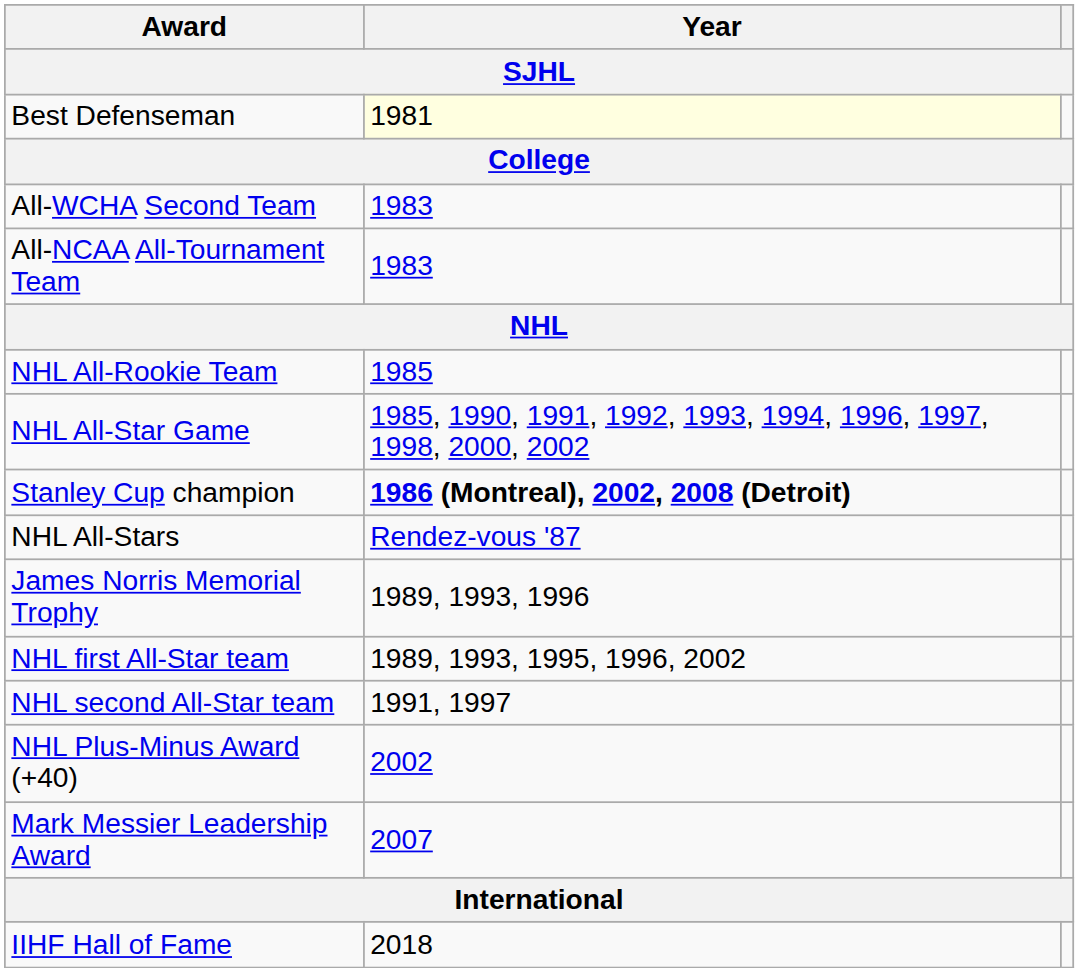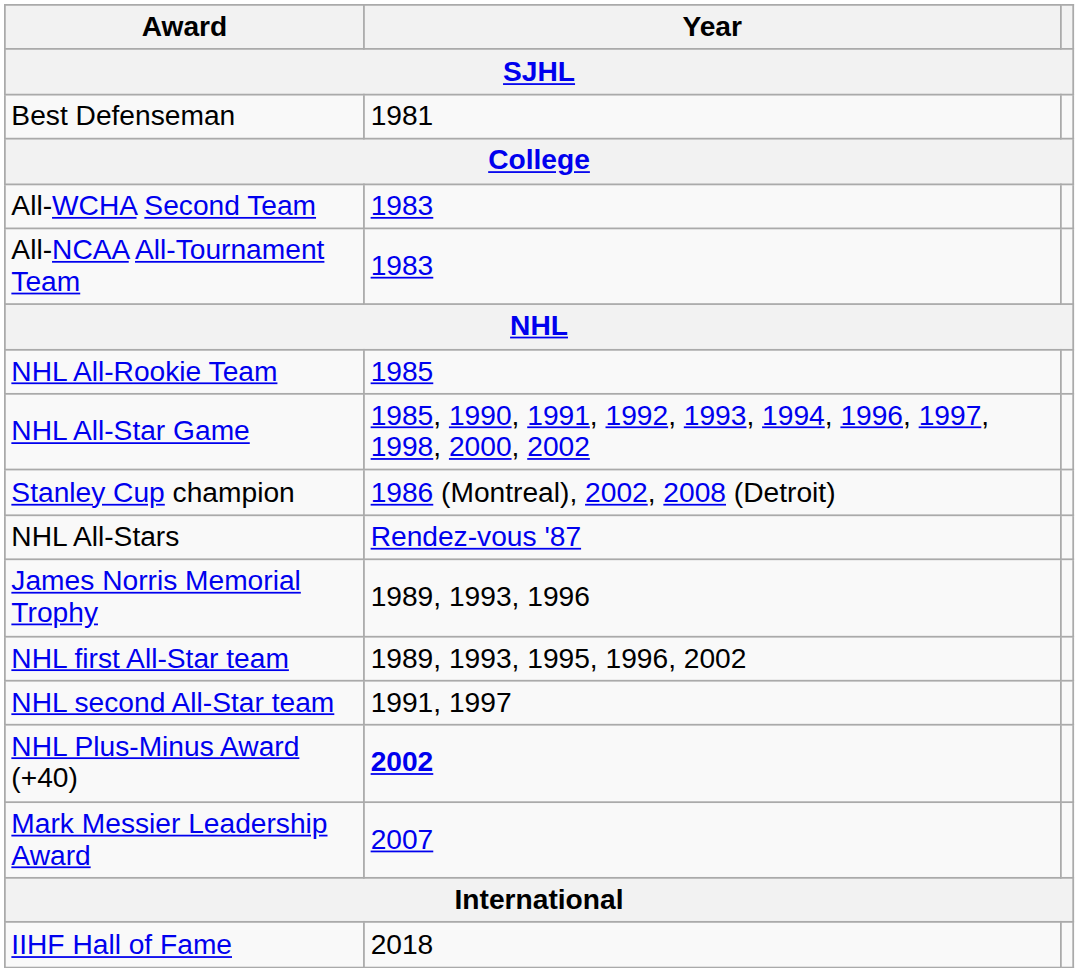(401, 116) lightyellow background -> (402, 116) no background
(610, 492) bold -> (603, 492) normal
(401, 762) normal -> (402, 762) bold
